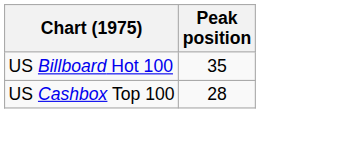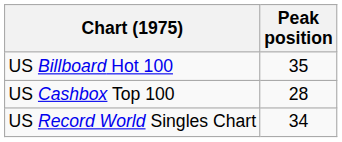+ row: (132, 121)
